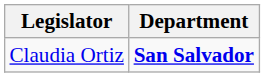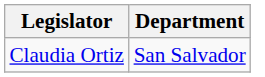(194, 54) bold -> (190, 54) normal
